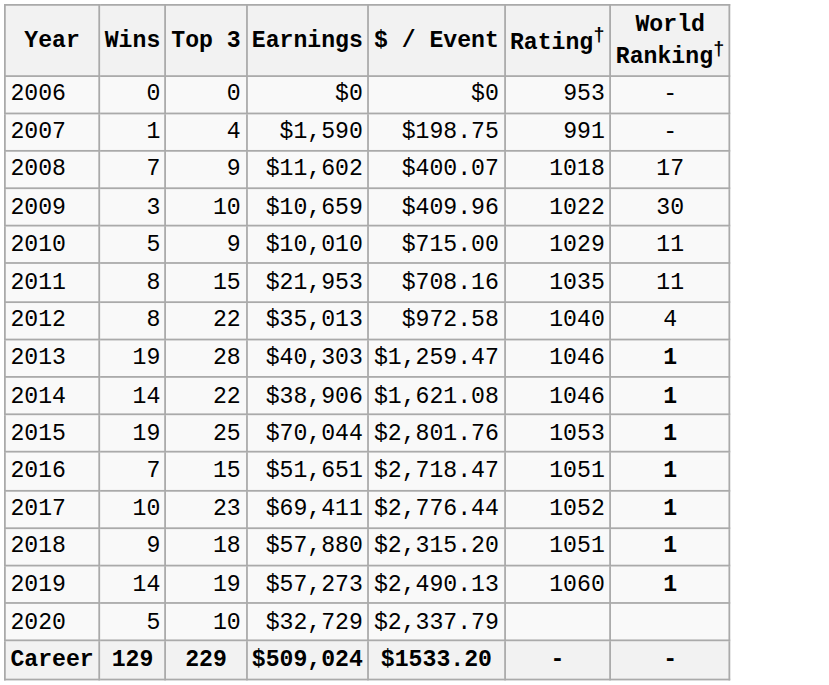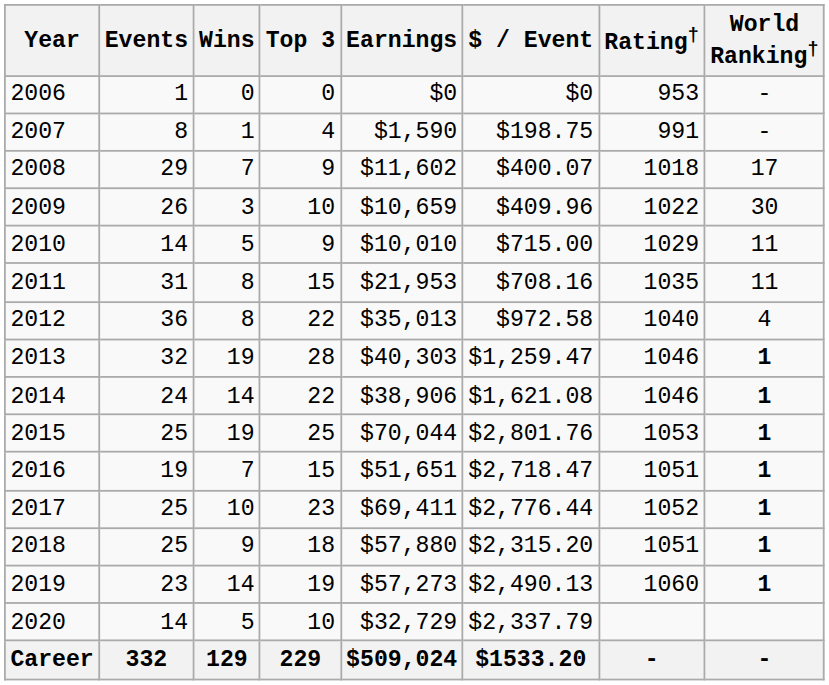+ column: (146, 40)
